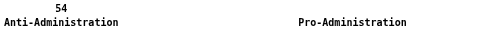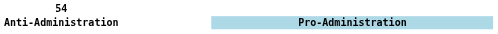(352, 23) no background -> (352, 23) lightblue background
